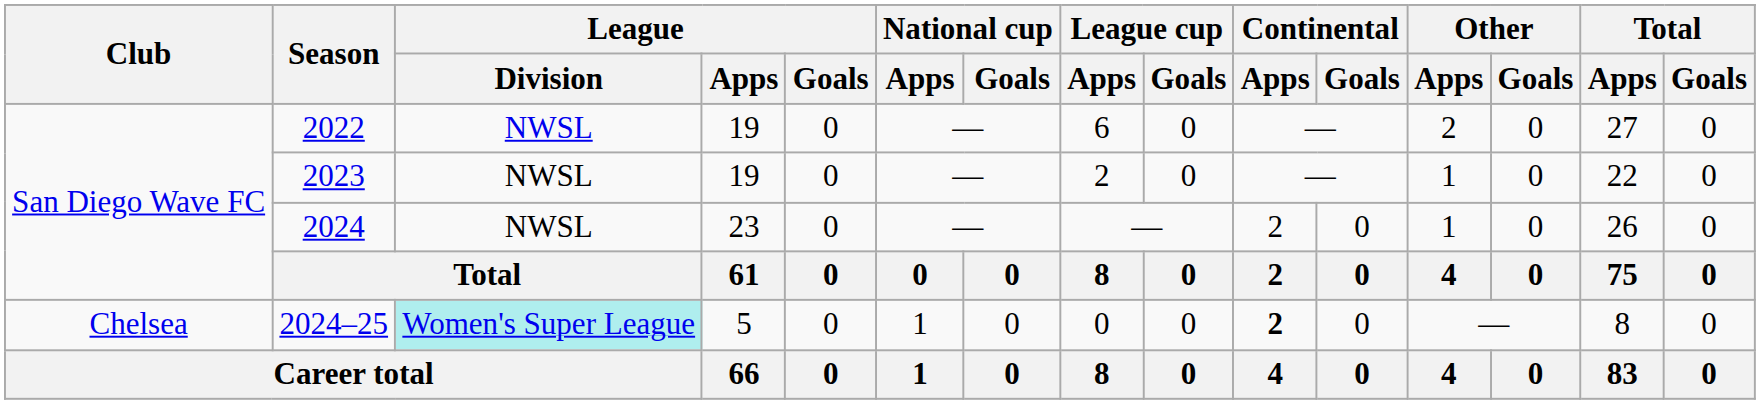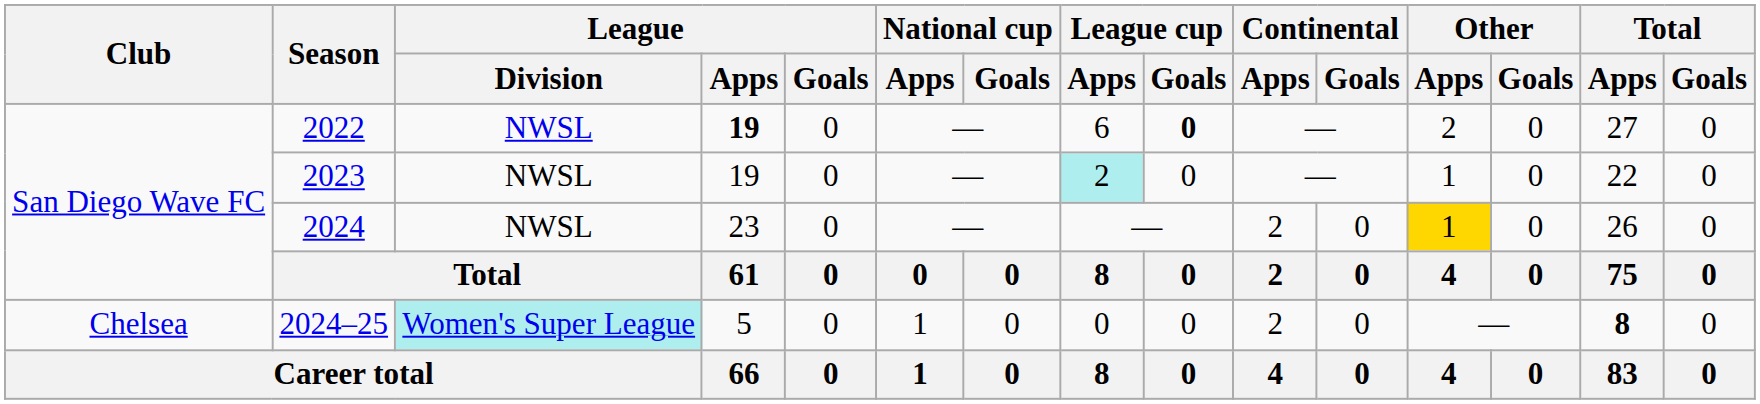(744, 127) normal -> (744, 127) bold
(1188, 127) normal -> (1188, 127) bold
(1102, 176) no background -> (1102, 176) paleturquoise background
(1449, 226) no background -> (1449, 226) gold background
(1275, 324) bold -> (1275, 324) normal
(1622, 324) normal -> (1622, 324) bold
